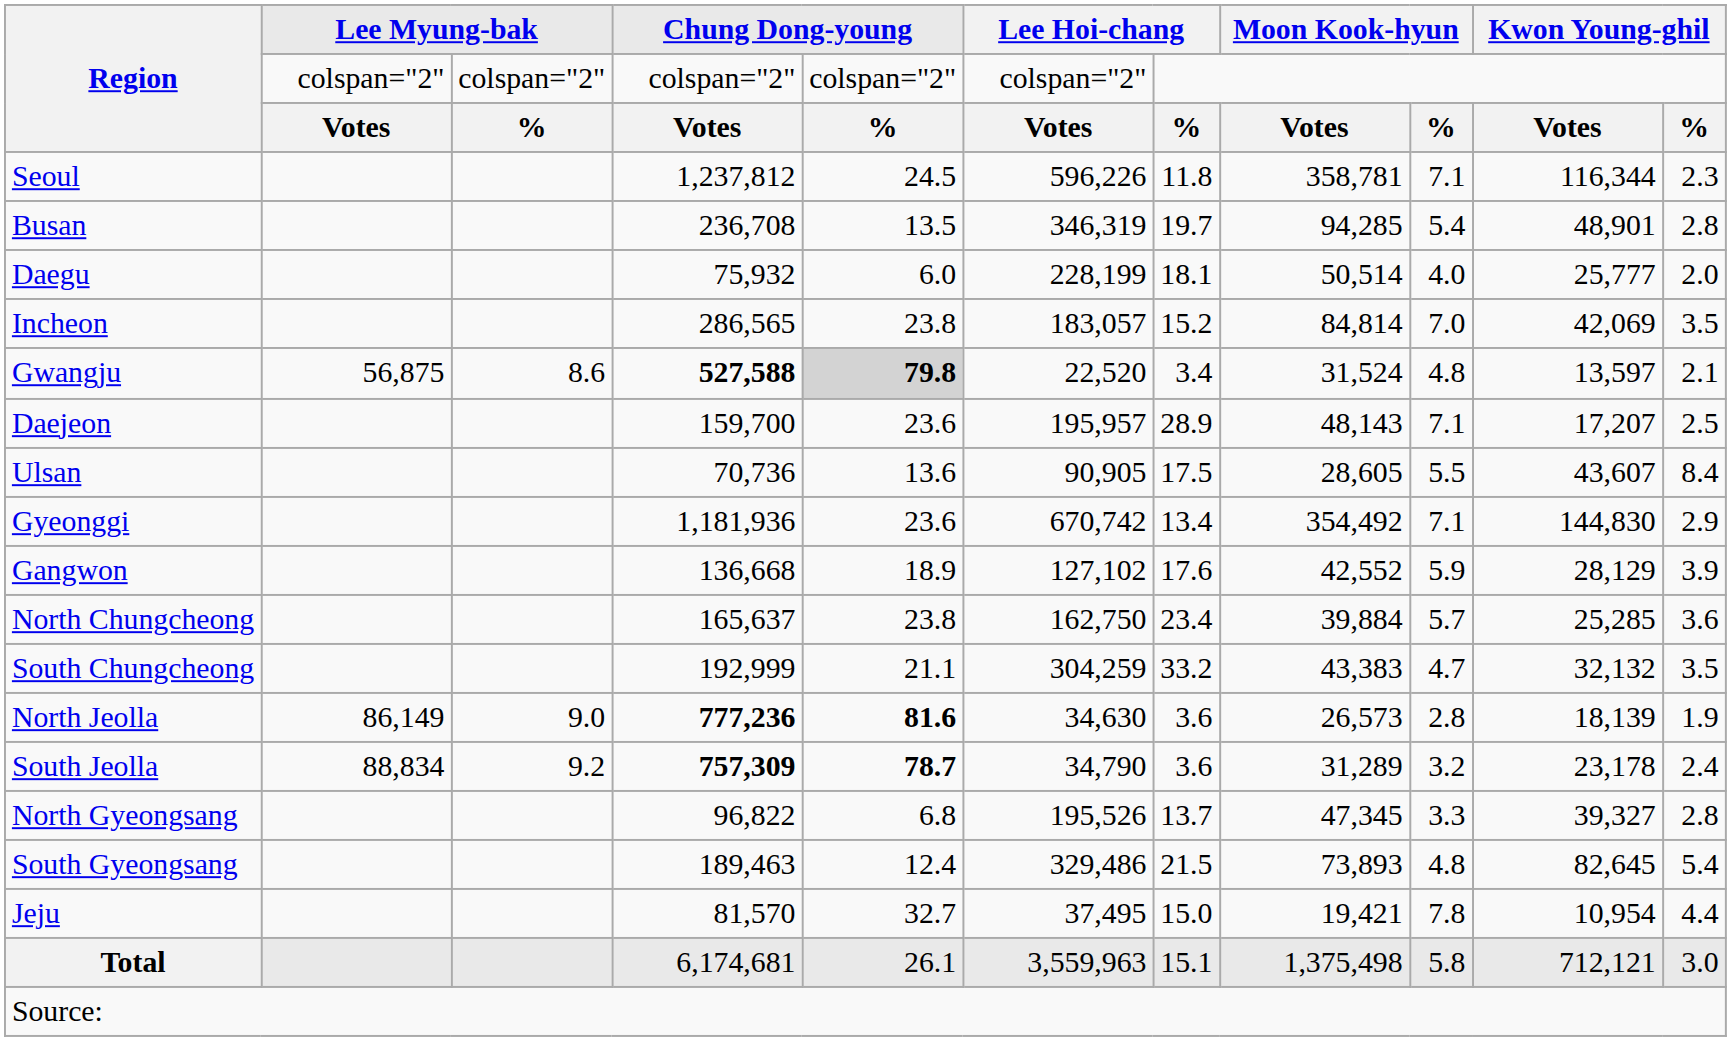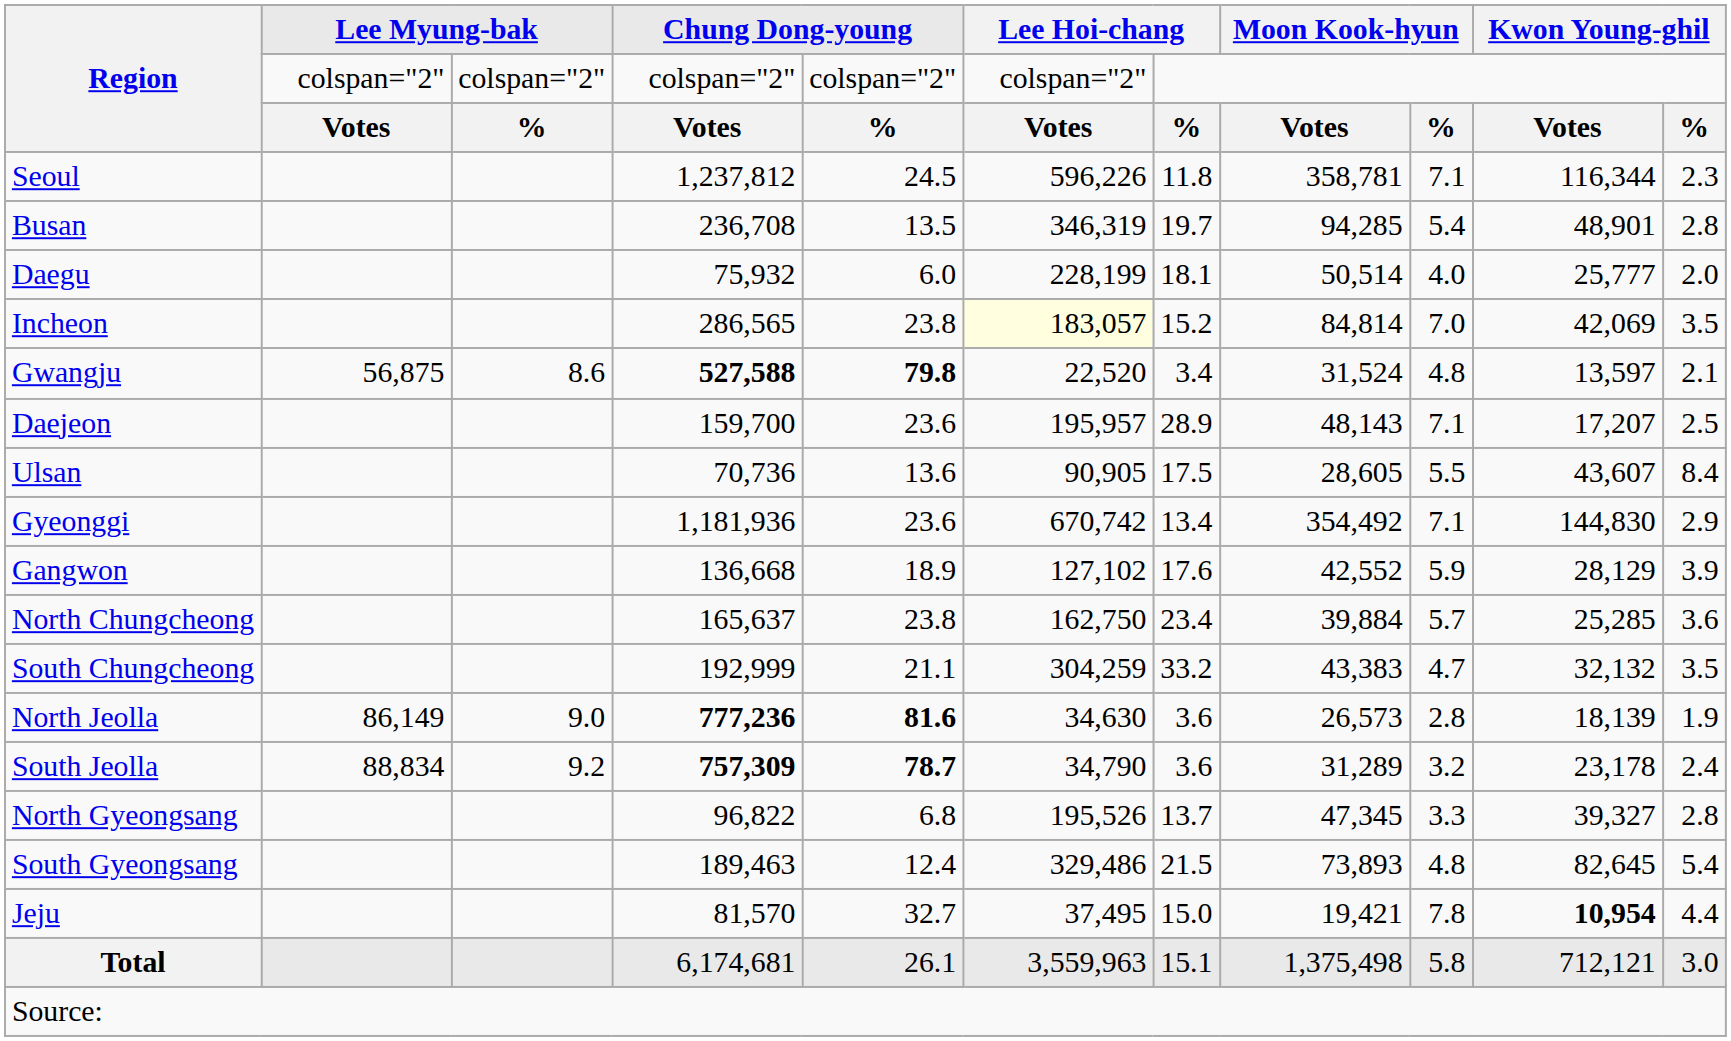(1098, 323) no background -> (1098, 323) lightyellow background
(930, 373) lightgrey background -> (930, 373) no background
(1615, 913) normal -> (1615, 913) bold
